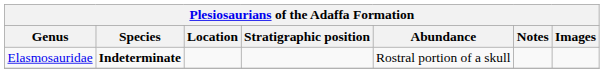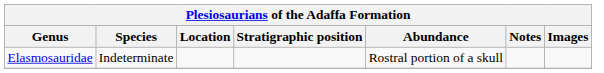(140, 57) bold -> (136, 57) normal
